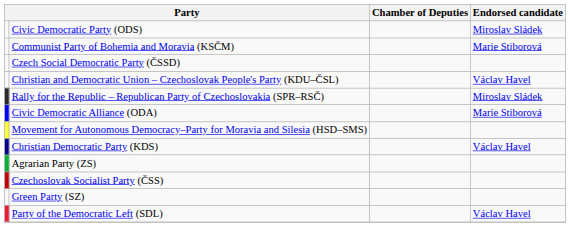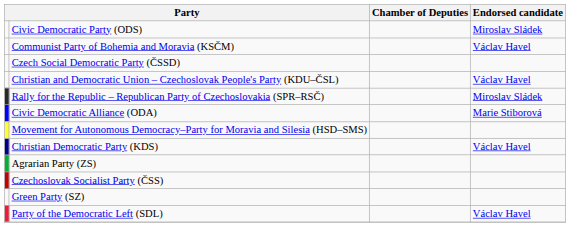(507, 46) Marie Stiborová -> (502, 46) Václav Havel
